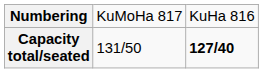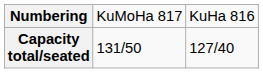(212, 47) bold -> (212, 47) normal
